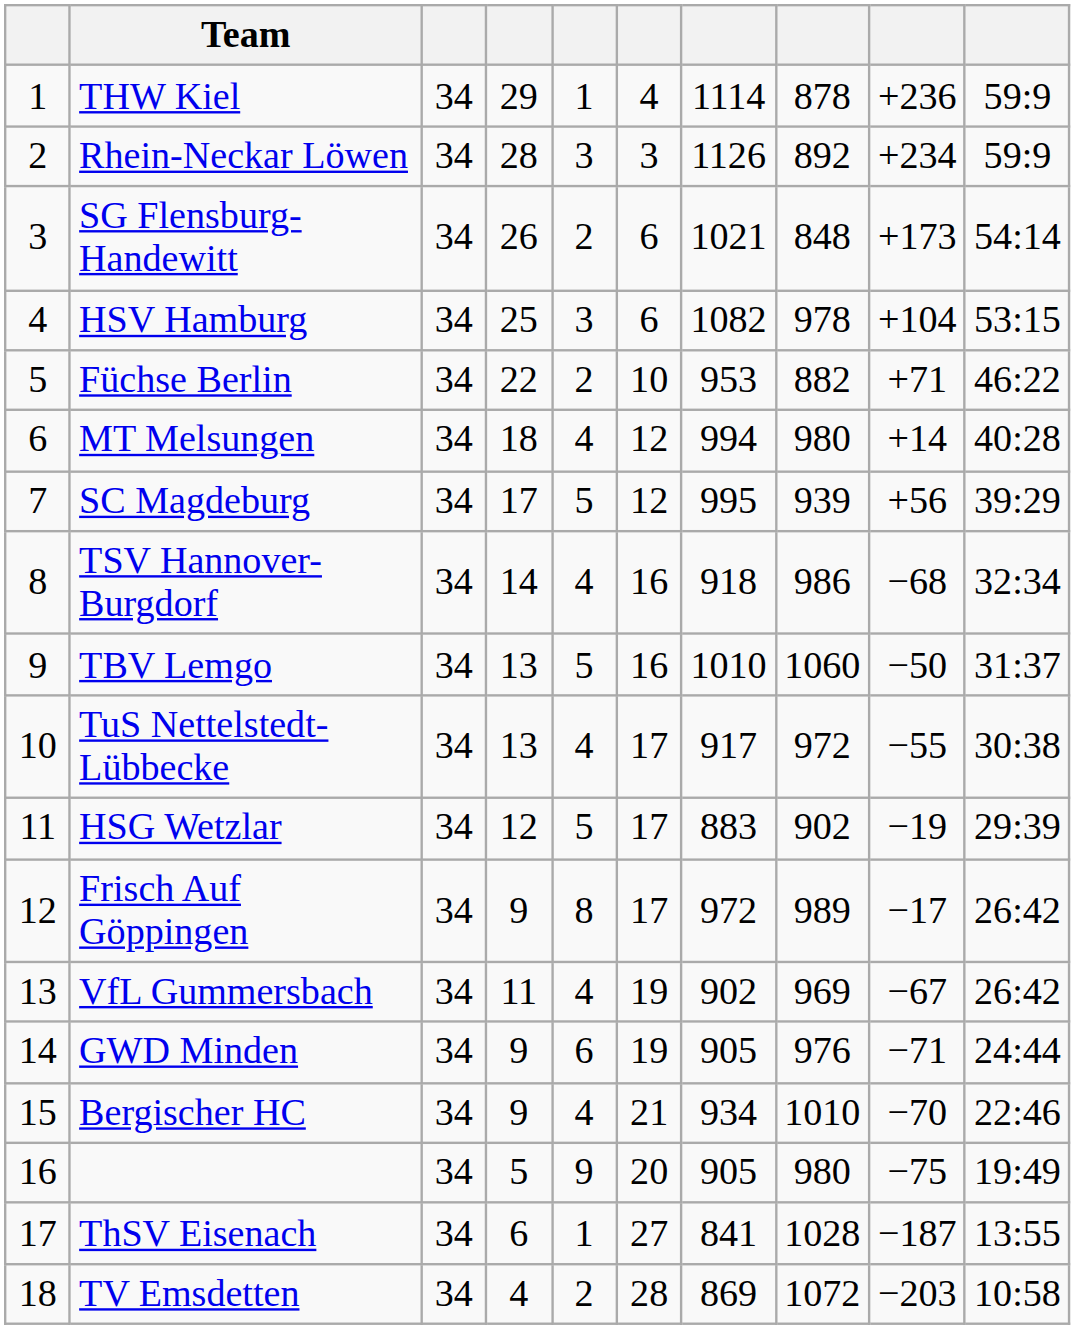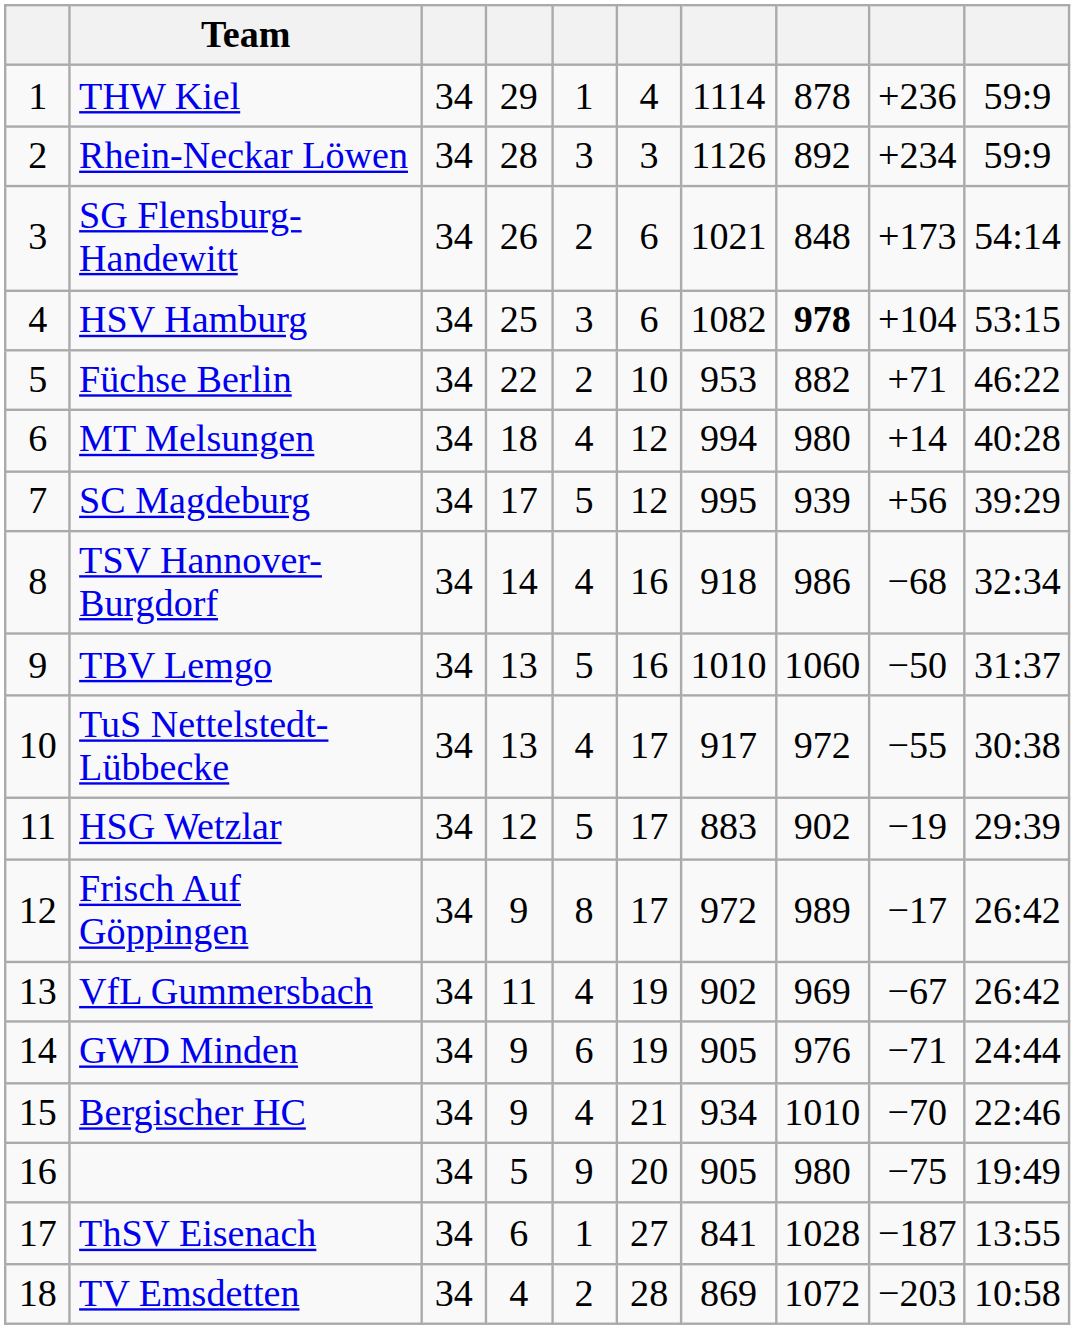(822, 319) normal -> (822, 319) bold
